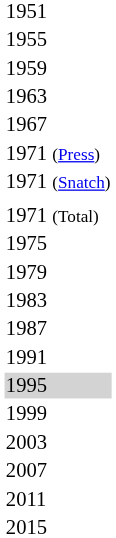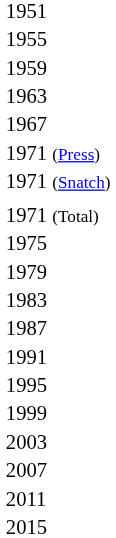(27, 385) lightgrey background -> (27, 385) no background
